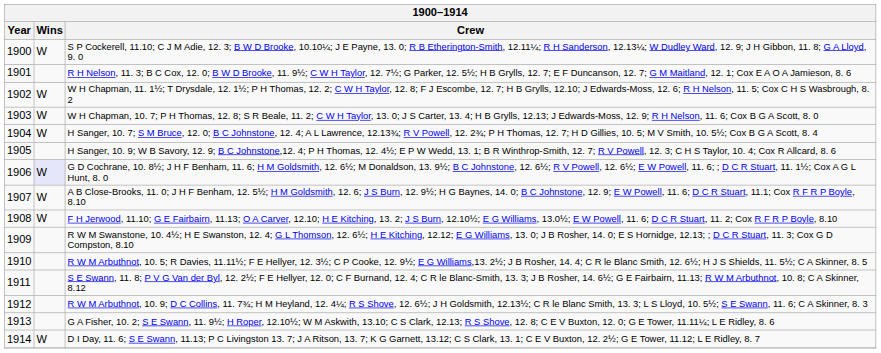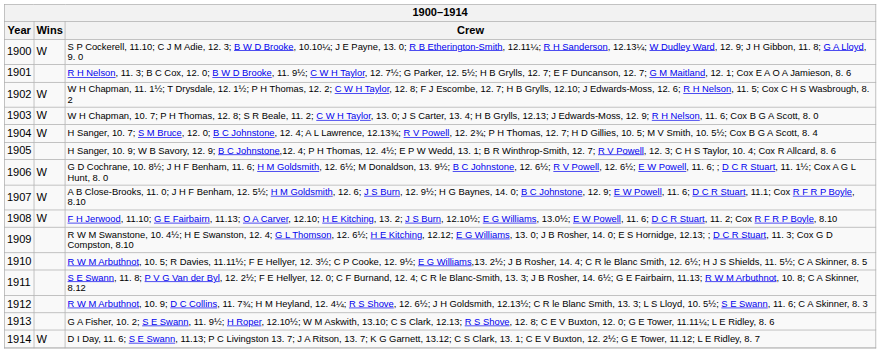(42, 172) lavender background -> (42, 172) no background
